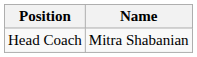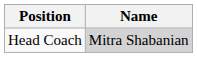(139, 40) no background -> (139, 40) lightgrey background
